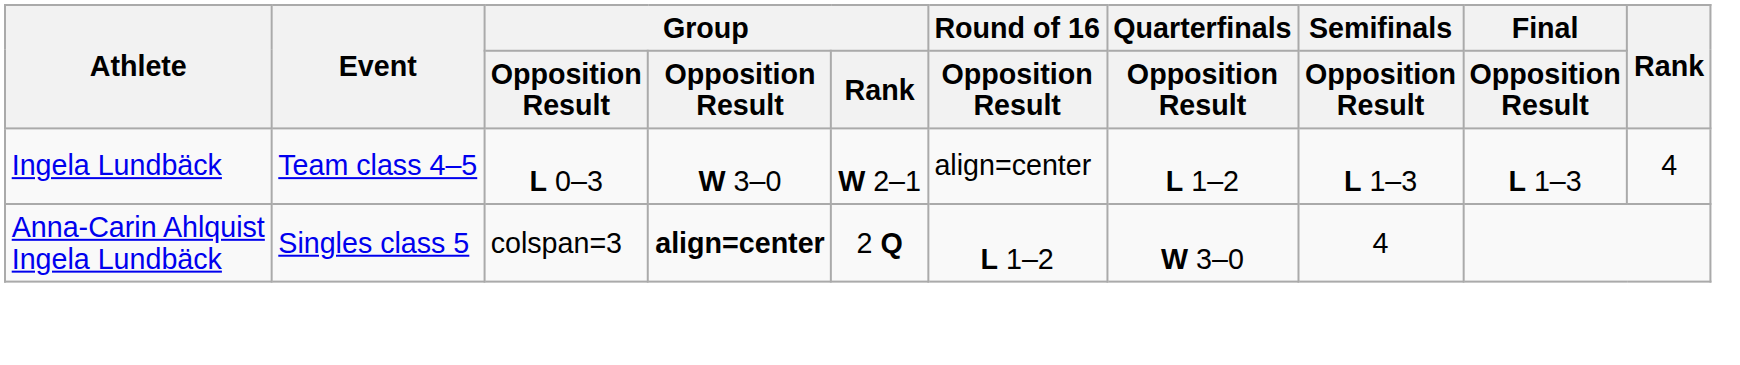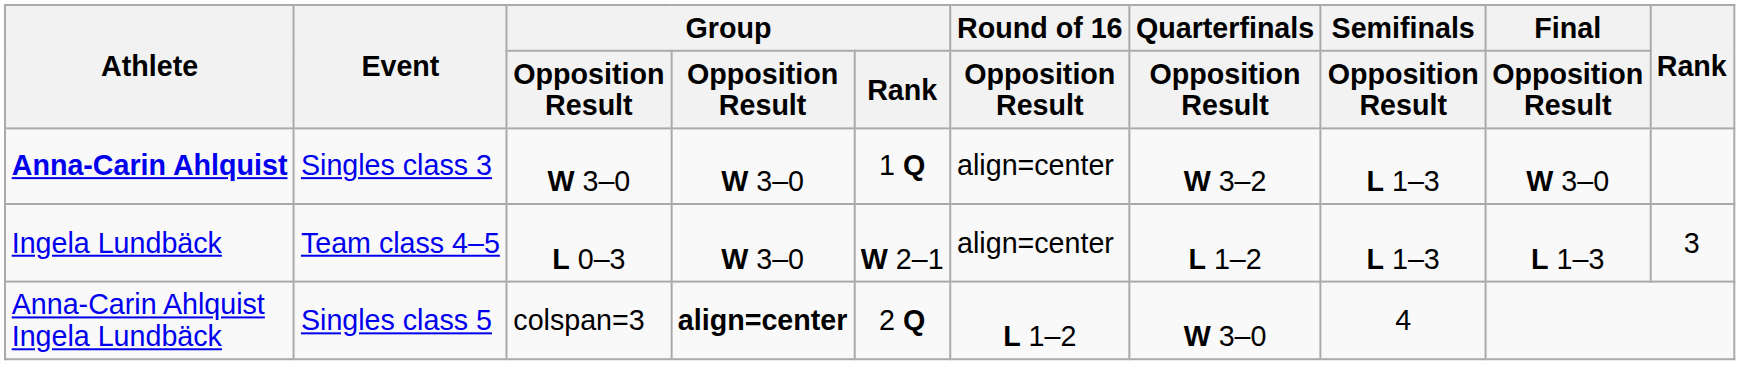+ row: (150, 166)
(1669, 166) 4 -> (1692, 243) 3
